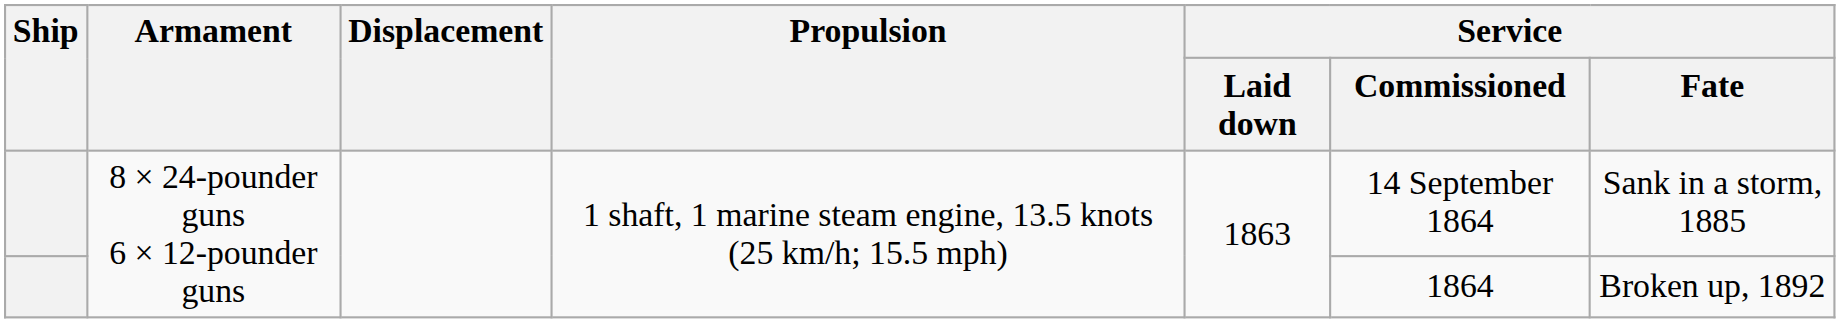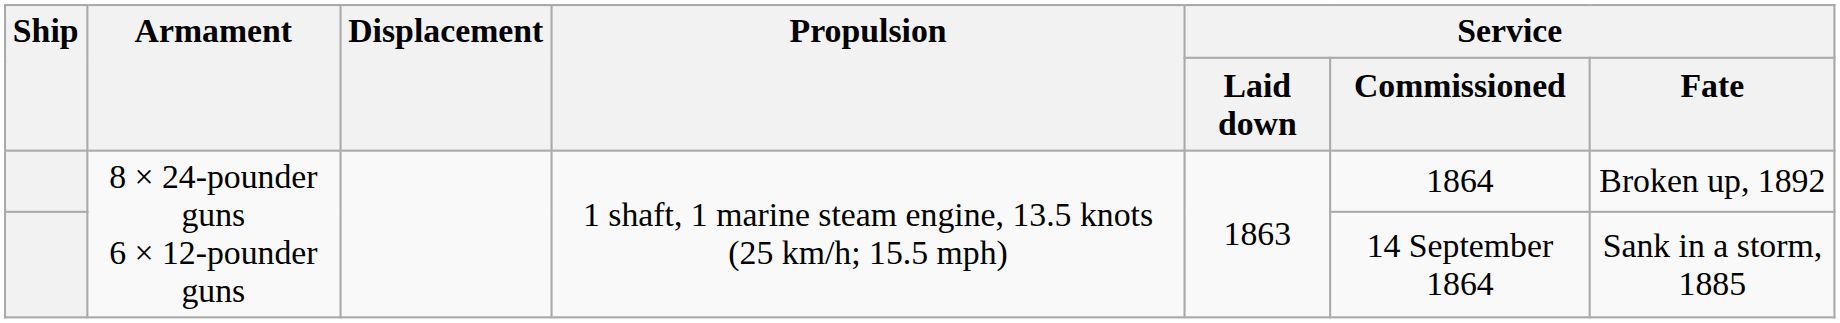(1460, 202) 14 September 1864 -> (1460, 180) 1864
(1712, 202) Sank in a storm, 1885 -> (1712, 180) Broken up, 1892
(1460, 286) 1864 -> (1460, 264) 14 September 1864
(1712, 286) Broken up, 1892 -> (1712, 264) Sank in a storm, 1885
